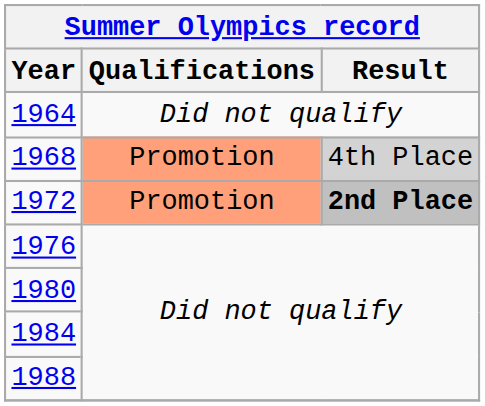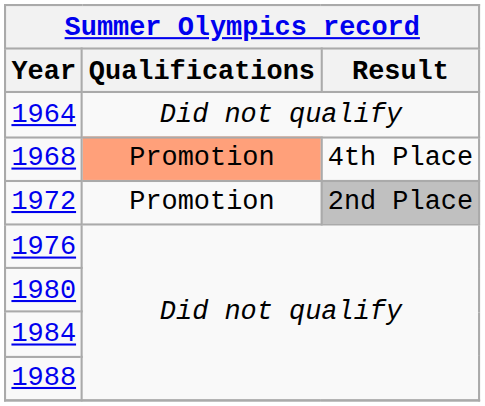(400, 159) lightgrey background -> (400, 159) no background
(202, 202) lightsalmon background -> (202, 202) no background
(400, 202) bold -> (400, 202) normal
